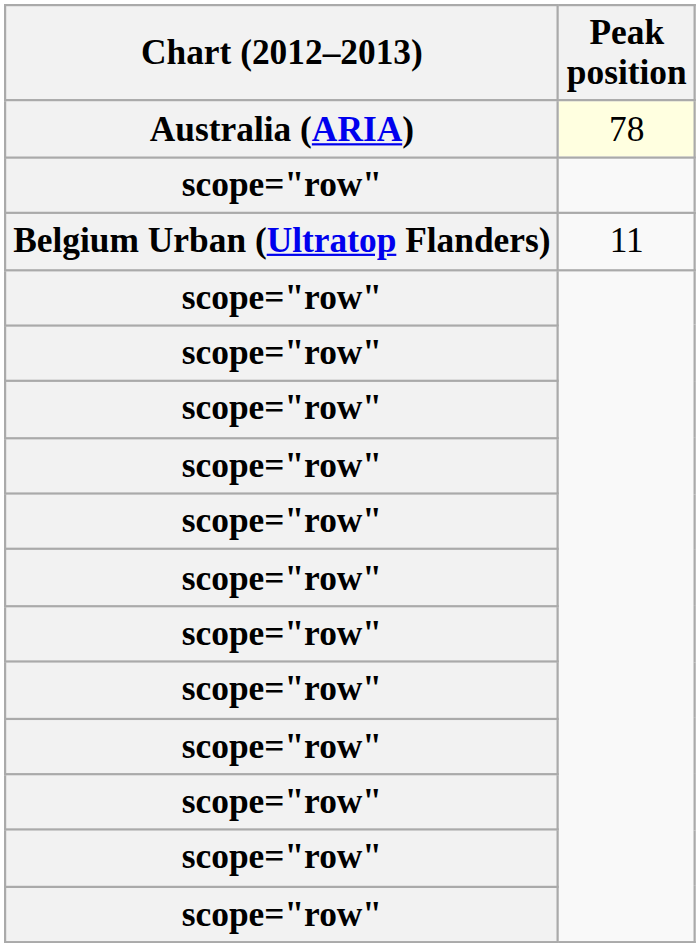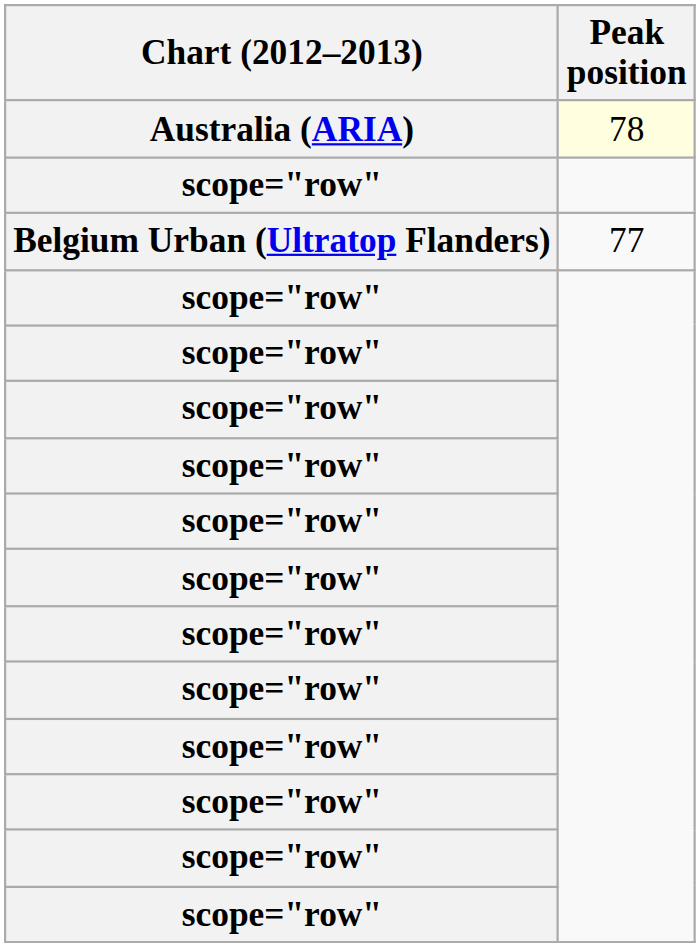(627, 240) 11 -> (627, 240) 77
